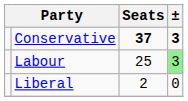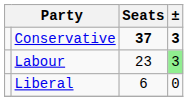(143, 62) 25 -> (143, 62) 23
(143, 85) 2 -> (143, 85) 6
